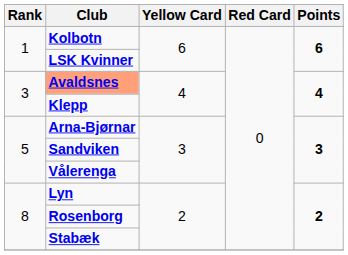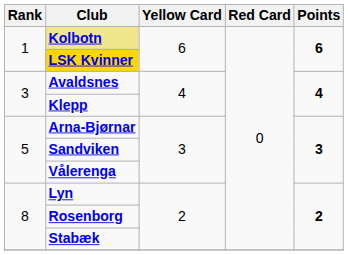(75, 37) no background -> (75, 37) khaki background
(91, 60) no background -> (91, 60) gold background
(84, 82) lightsalmon background -> (84, 82) no background
